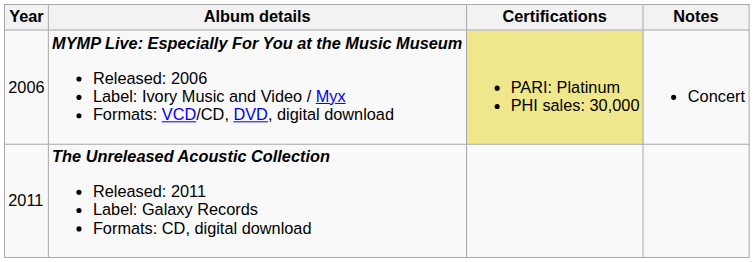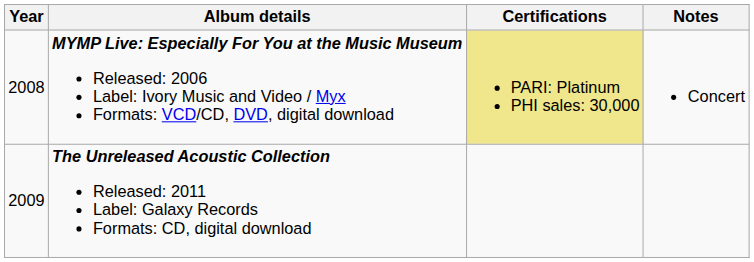(26, 87) 2006 -> (26, 87) 2008
(26, 200) 2011 -> (26, 200) 2009
